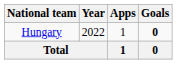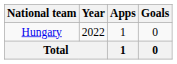(155, 31) bold -> (155, 31) normal
